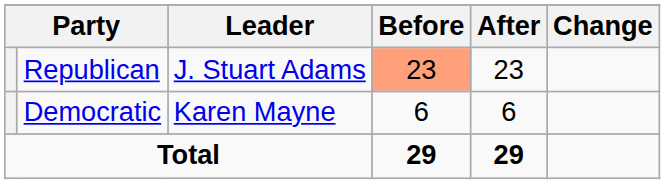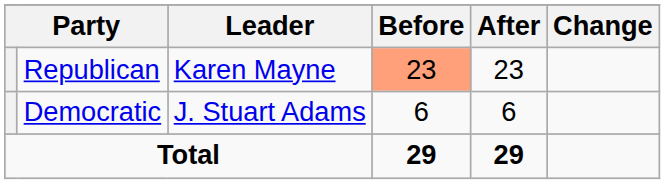(270, 69) J. Stuart Adams -> (255, 69) Karen Mayne
(255, 112) Karen Mayne -> (270, 112) J. Stuart Adams
